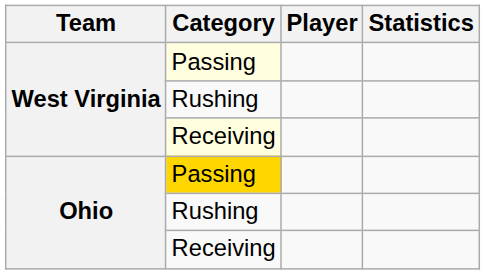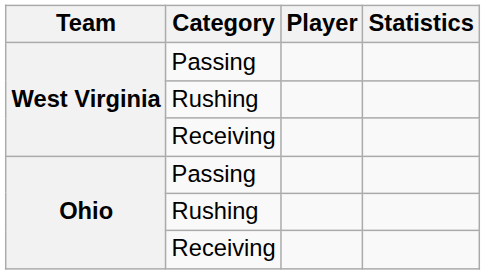(214, 61) lightyellow background -> (214, 61) no background
(224, 136) lightyellow background -> (224, 136) no background
(214, 174) gold background -> (214, 174) no background
